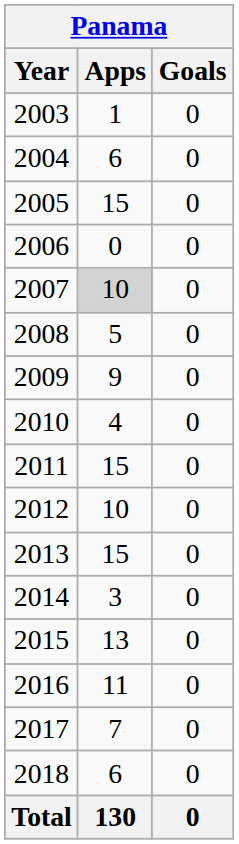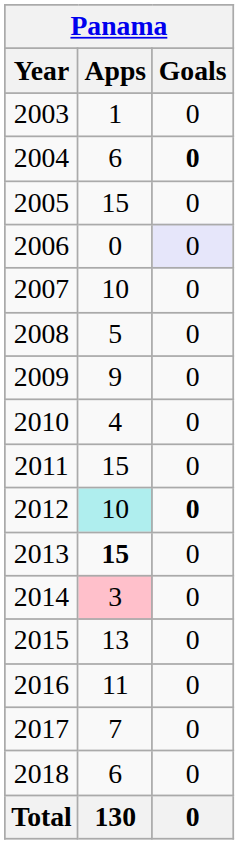(193, 158) normal -> (193, 158) bold
(193, 245) no background -> (193, 245) lavender background
(115, 289) lightgrey background -> (115, 289) no background
(115, 509) no background -> (115, 509) paleturquoise background
(193, 509) normal -> (193, 509) bold
(115, 553) normal -> (115, 553) bold
(115, 597) no background -> (115, 597) pink background
